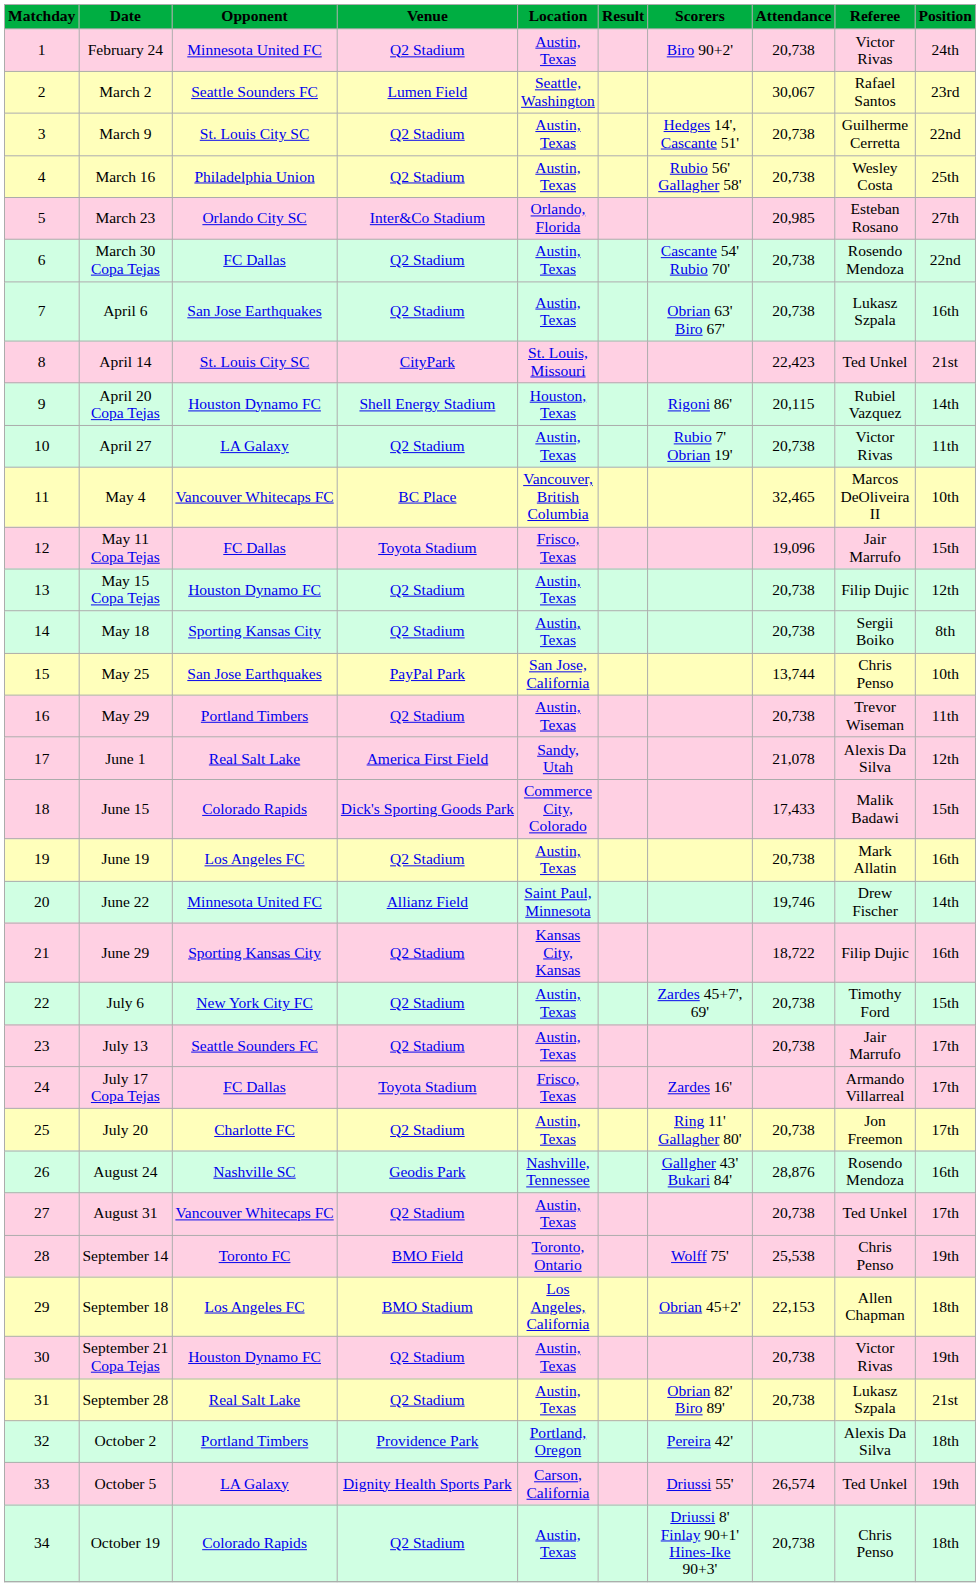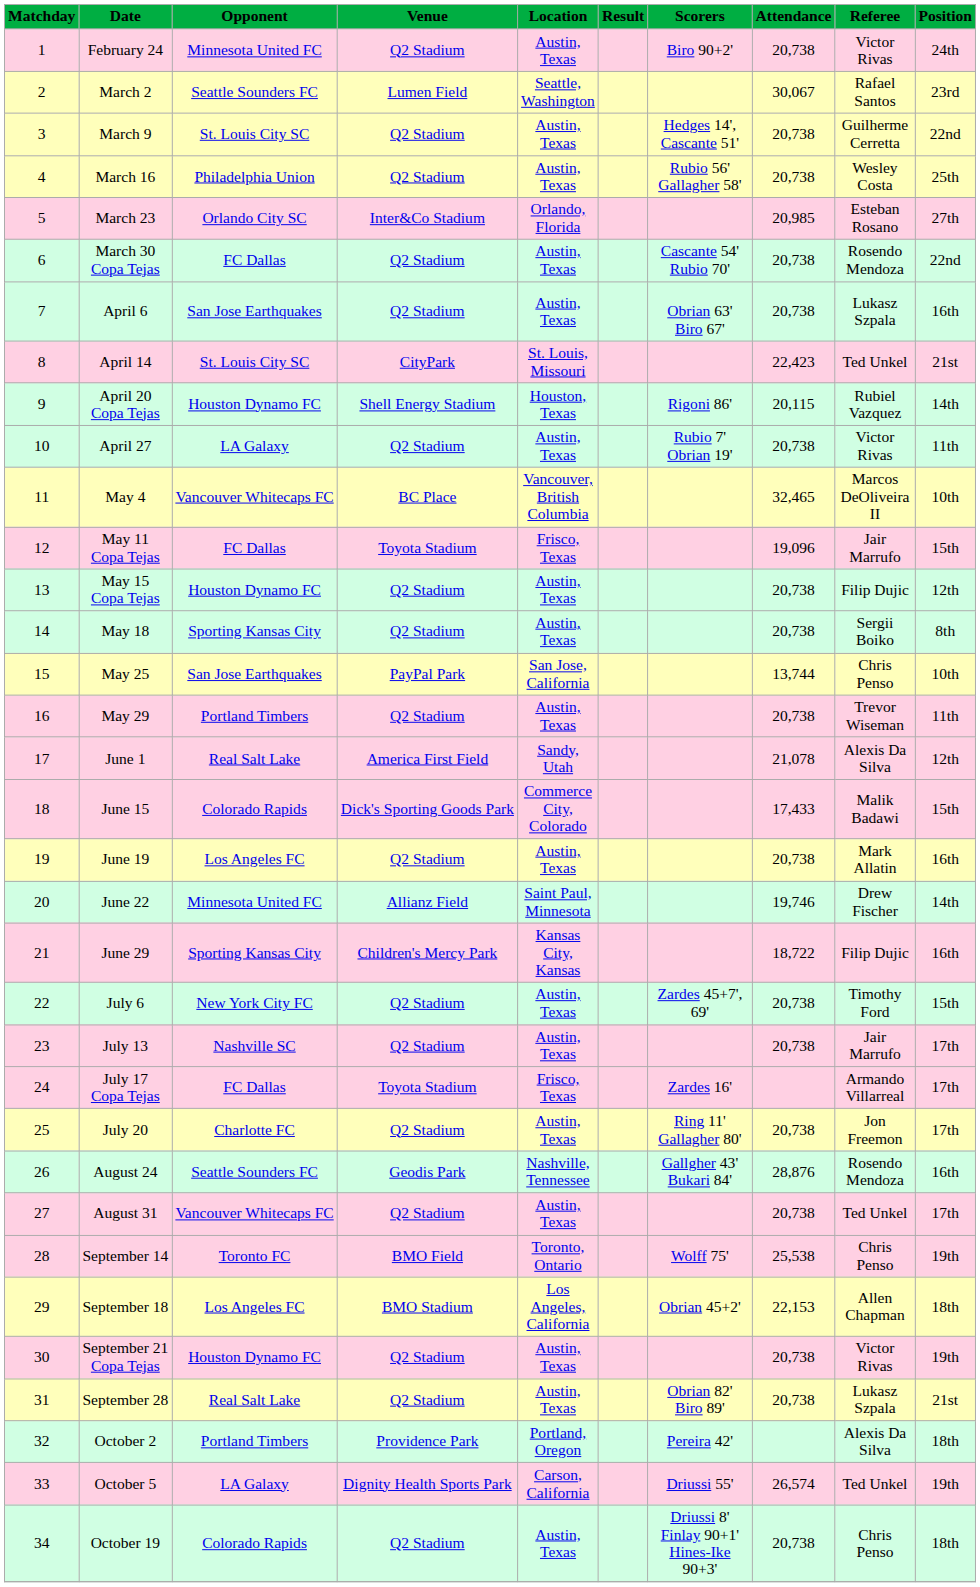(427, 952) Q2 Stadium -> (427, 952) Children's Mercy Park
(255, 1045) Seattle Sounders FC -> (255, 1045) Nashville SC
(255, 1171) Nashville SC -> (255, 1171) Seattle Sounders FC
